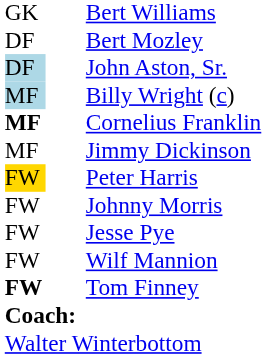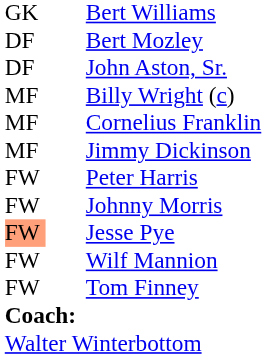(20, 67) lightblue background -> (20, 67) no background
(22, 95) lightblue background -> (22, 95) no background
(23, 122) bold -> (22, 122) normal
(22, 177) gold background -> (22, 177) no background
(22, 232) no background -> (22, 232) lightsalmon background
(24, 287) bold -> (22, 287) normal
